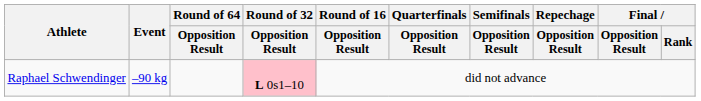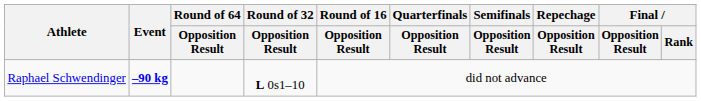(150, 78) normal -> (150, 78) bold
(279, 85) pink background -> (280, 85) no background
